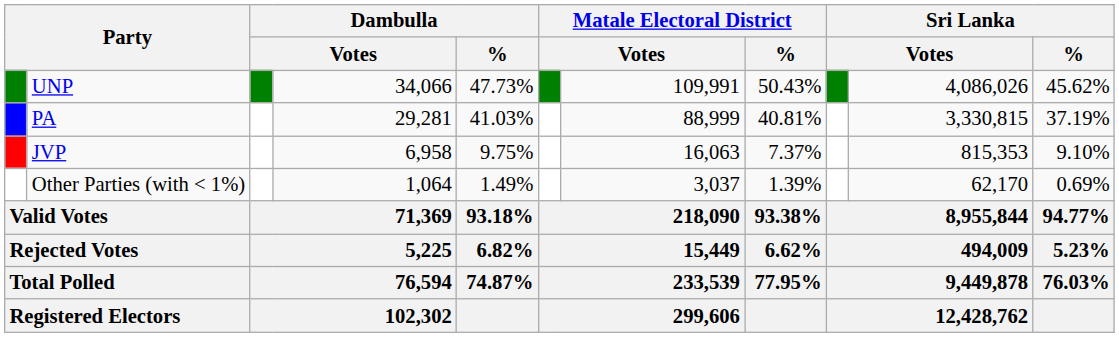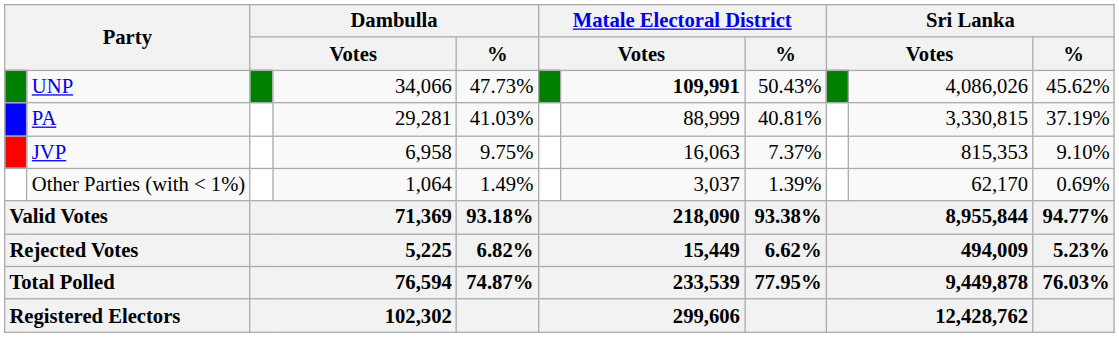(706, 86) normal -> (706, 86) bold
